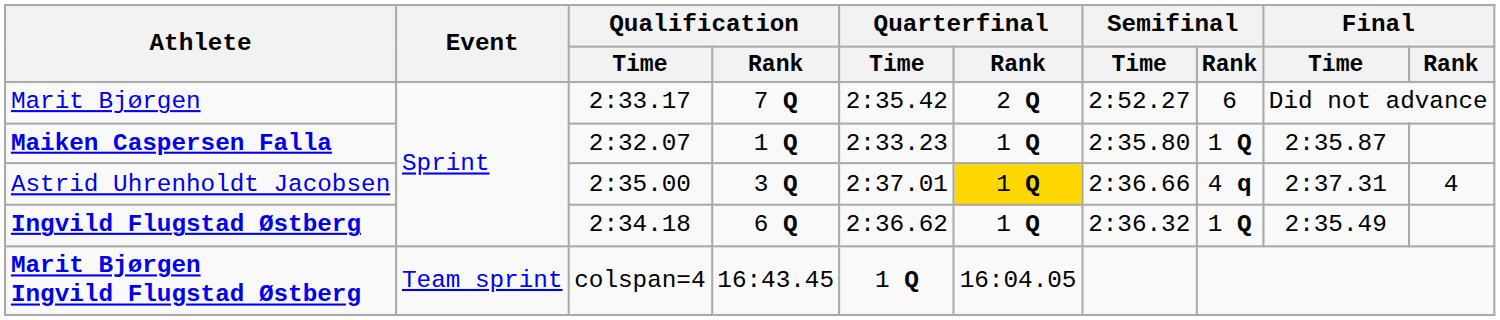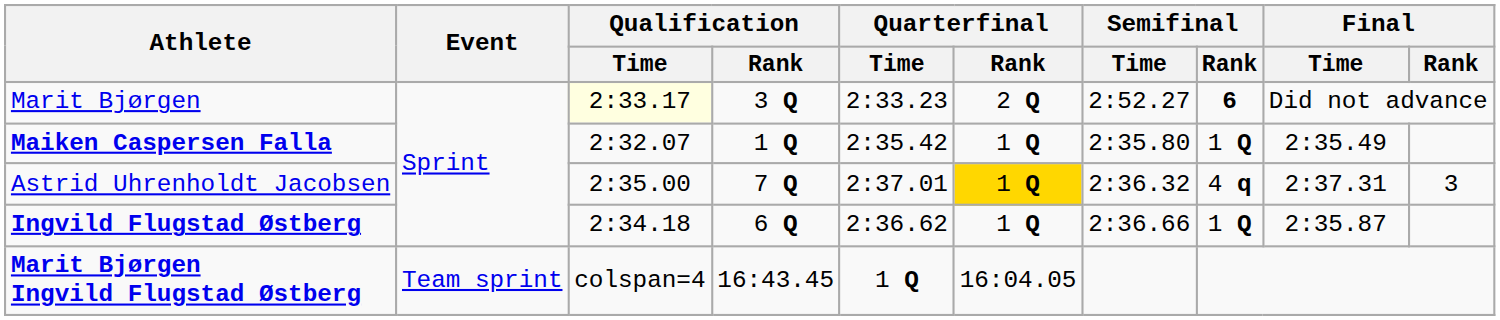(640, 102) no background -> (640, 102) lightyellow background
(776, 102) 7 Q -> (776, 102) 3 Q
(897, 102) 2:35.42 -> (897, 102) 2:33.23
(1230, 102) normal -> (1230, 102) bold
(897, 143) 2:33.23 -> (897, 143) 2:35.42
(1336, 143) 2:35.87 -> (1336, 143) 2:35.49
(776, 184) 3 Q -> (776, 184) 7 Q
(1139, 184) 2:36.66 -> (1139, 184) 2:36.32
(1451, 184) 4 -> (1451, 184) 3
(1139, 225) 2:36.32 -> (1139, 225) 2:36.66
(1336, 225) 2:35.49 -> (1336, 225) 2:35.87
